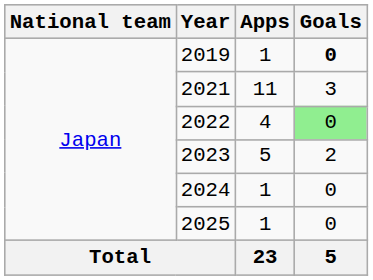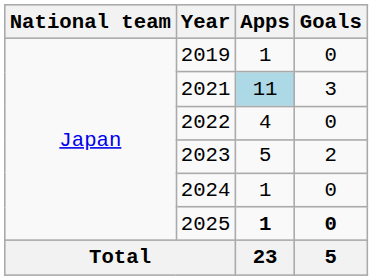(331, 55) bold -> (331, 55) normal
(265, 89) no background -> (265, 89) lightblue background
(331, 123) lightgreen background -> (331, 123) no background
(265, 224) normal -> (265, 224) bold
(331, 224) normal -> (331, 224) bold
